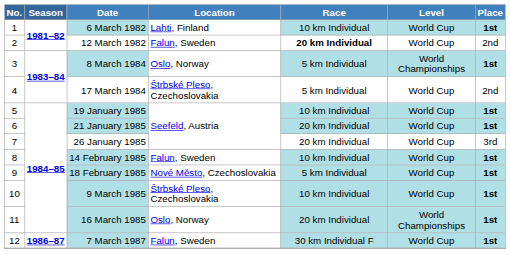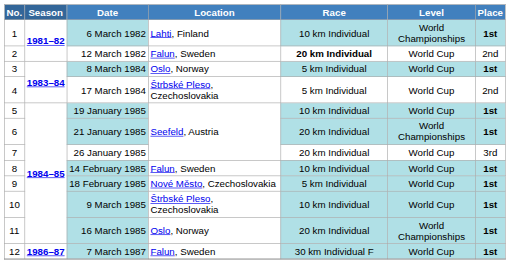(431, 28) World Cup -> (431, 33) World Championships
(431, 64) World Championships -> (431, 69) World Cup
(431, 126) World Cup -> (431, 132) World Championships
